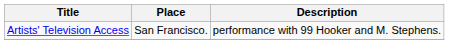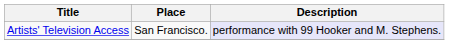(327, 30) no background -> (327, 30) lavender background
